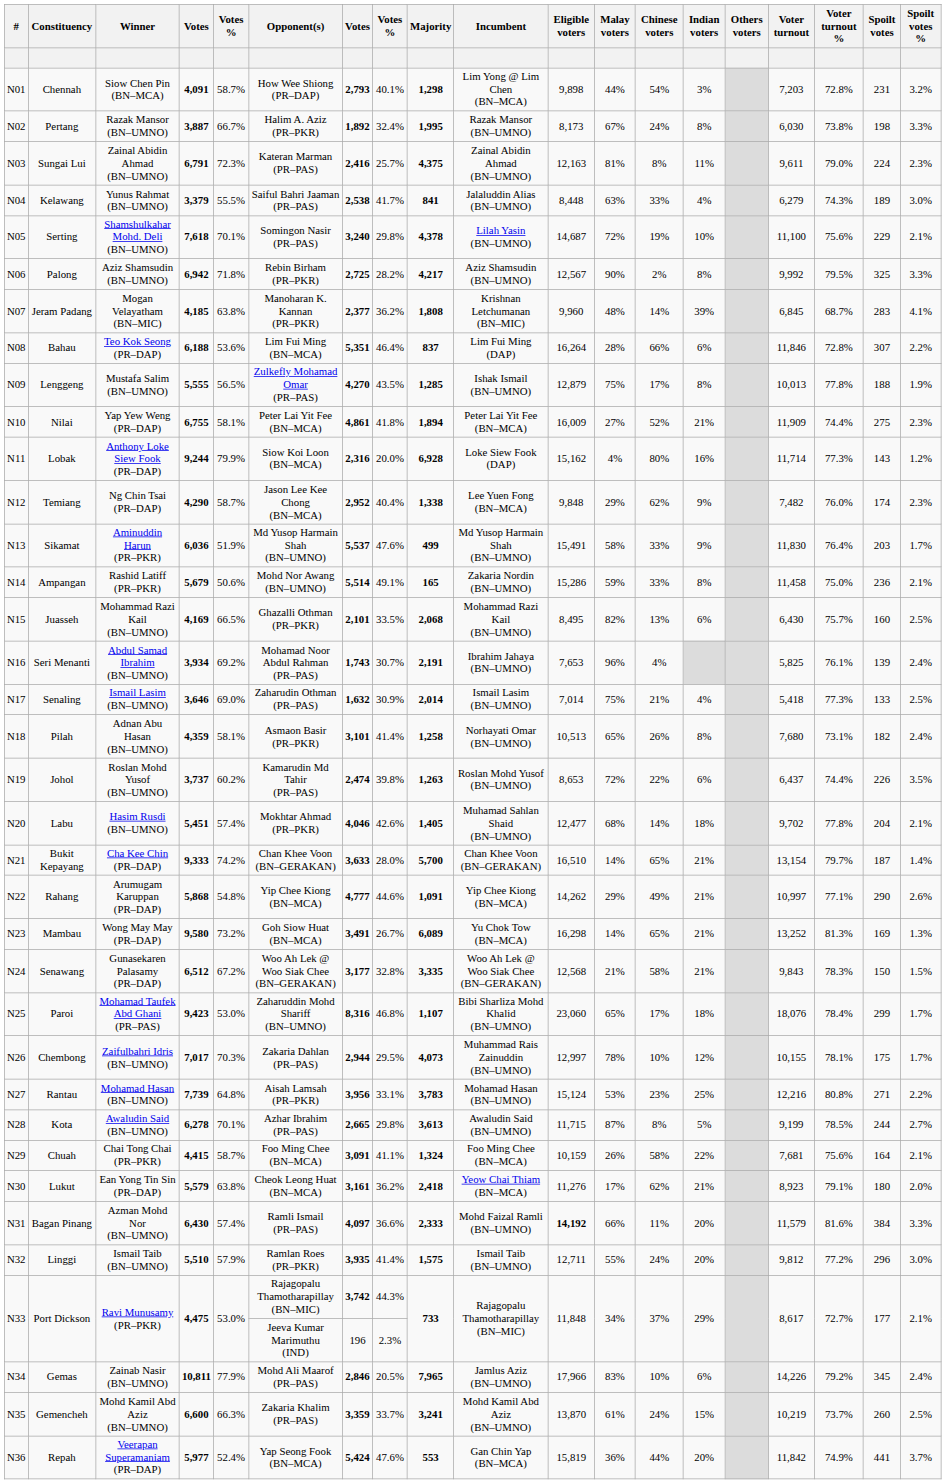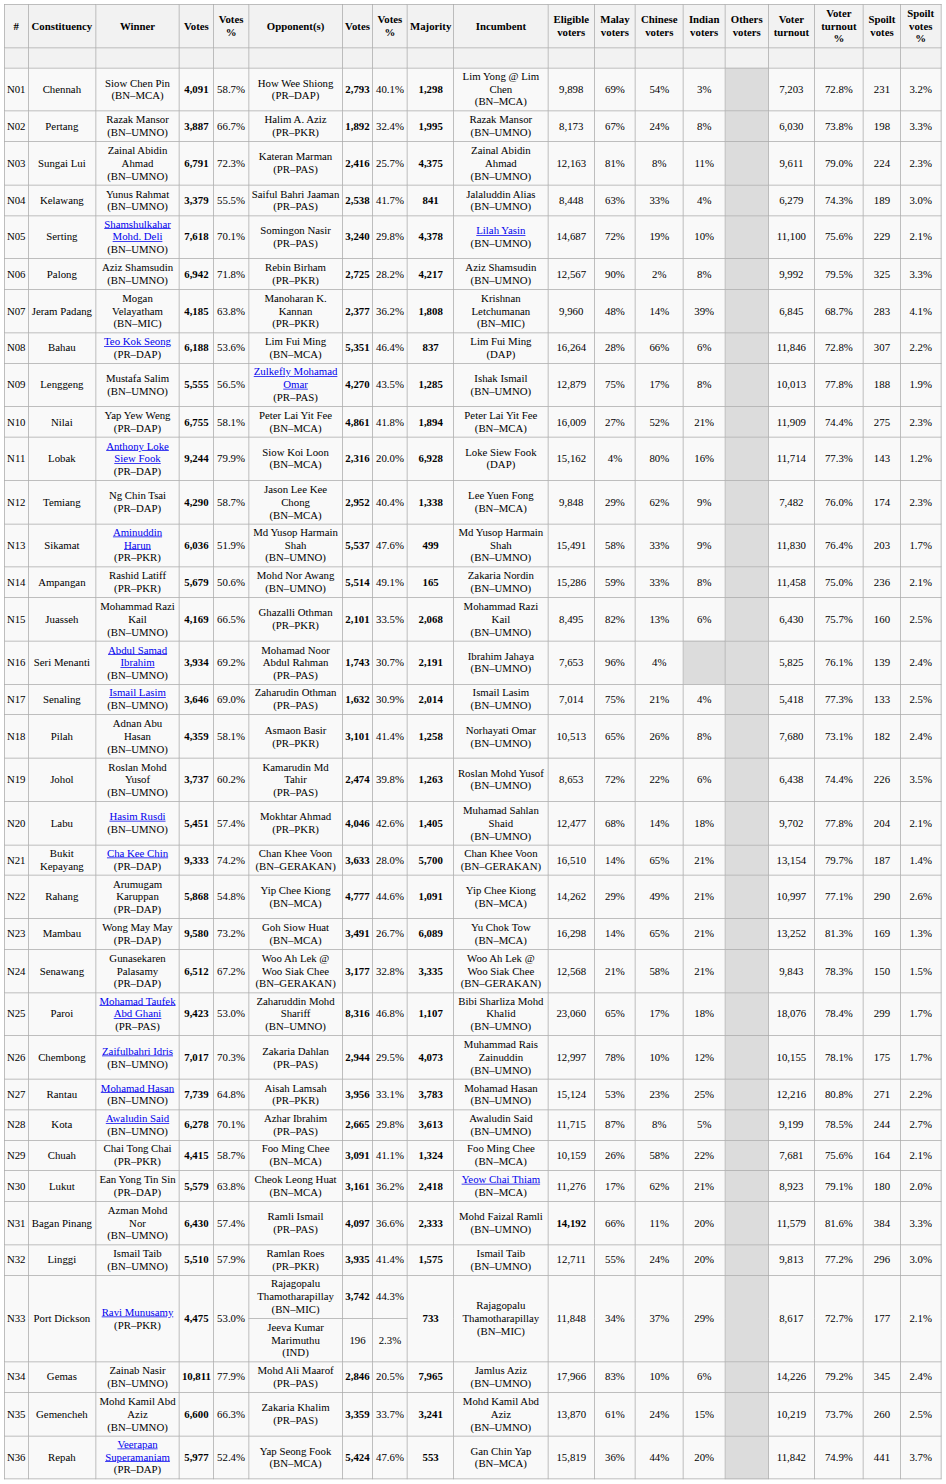(615, 89) 44% -> (615, 89) 69%
(791, 780) 6,437 -> (791, 780) 6,438
(791, 1260) 9,812 -> (791, 1260) 9,813
